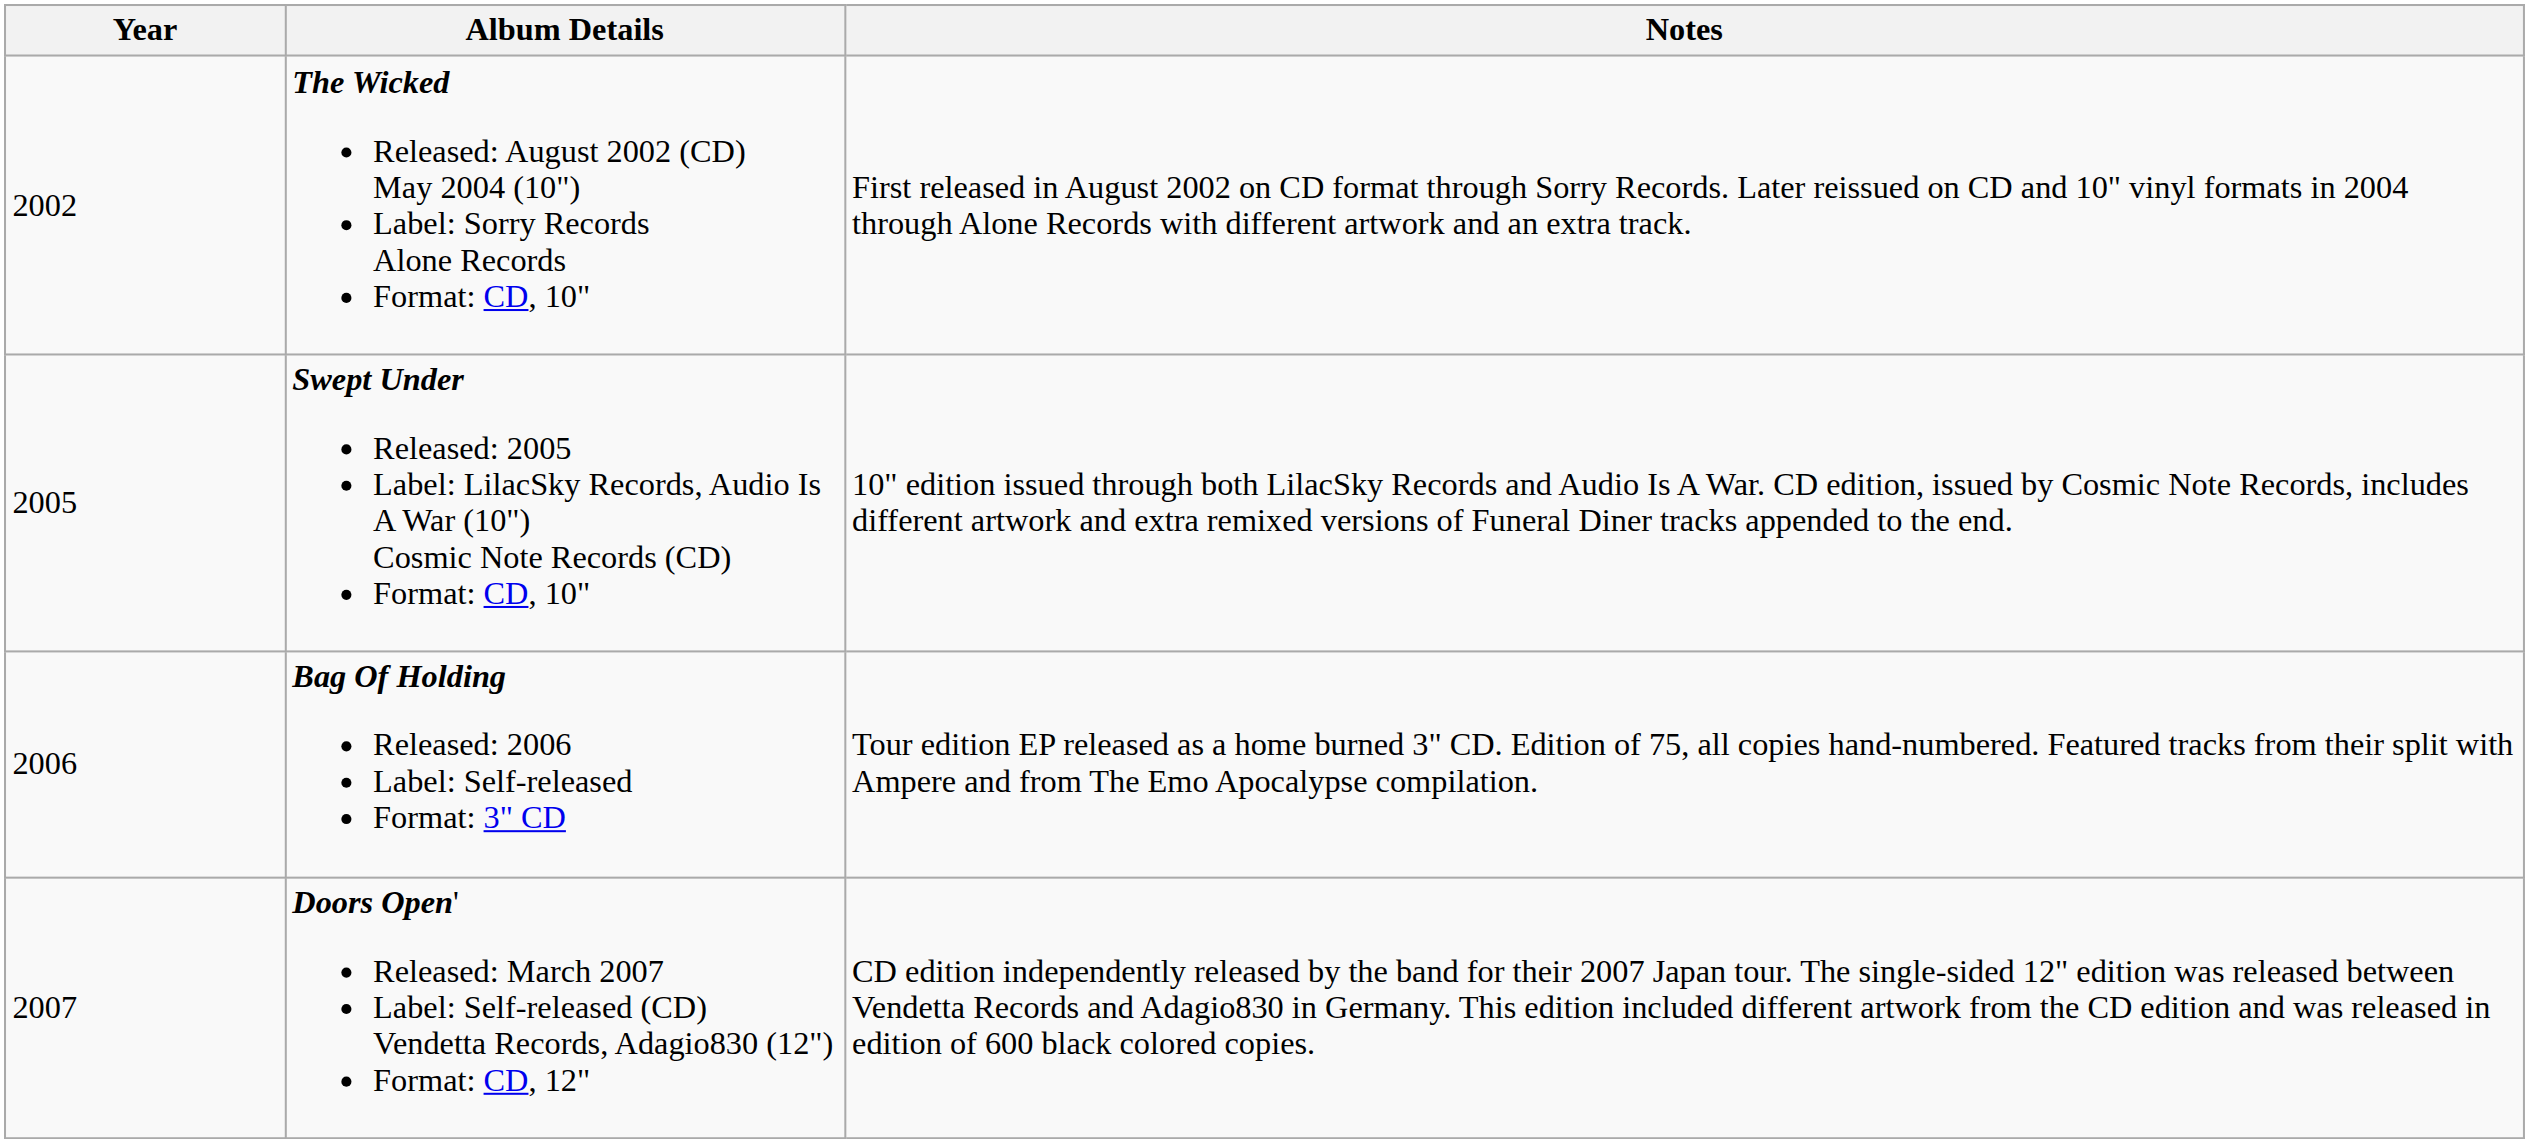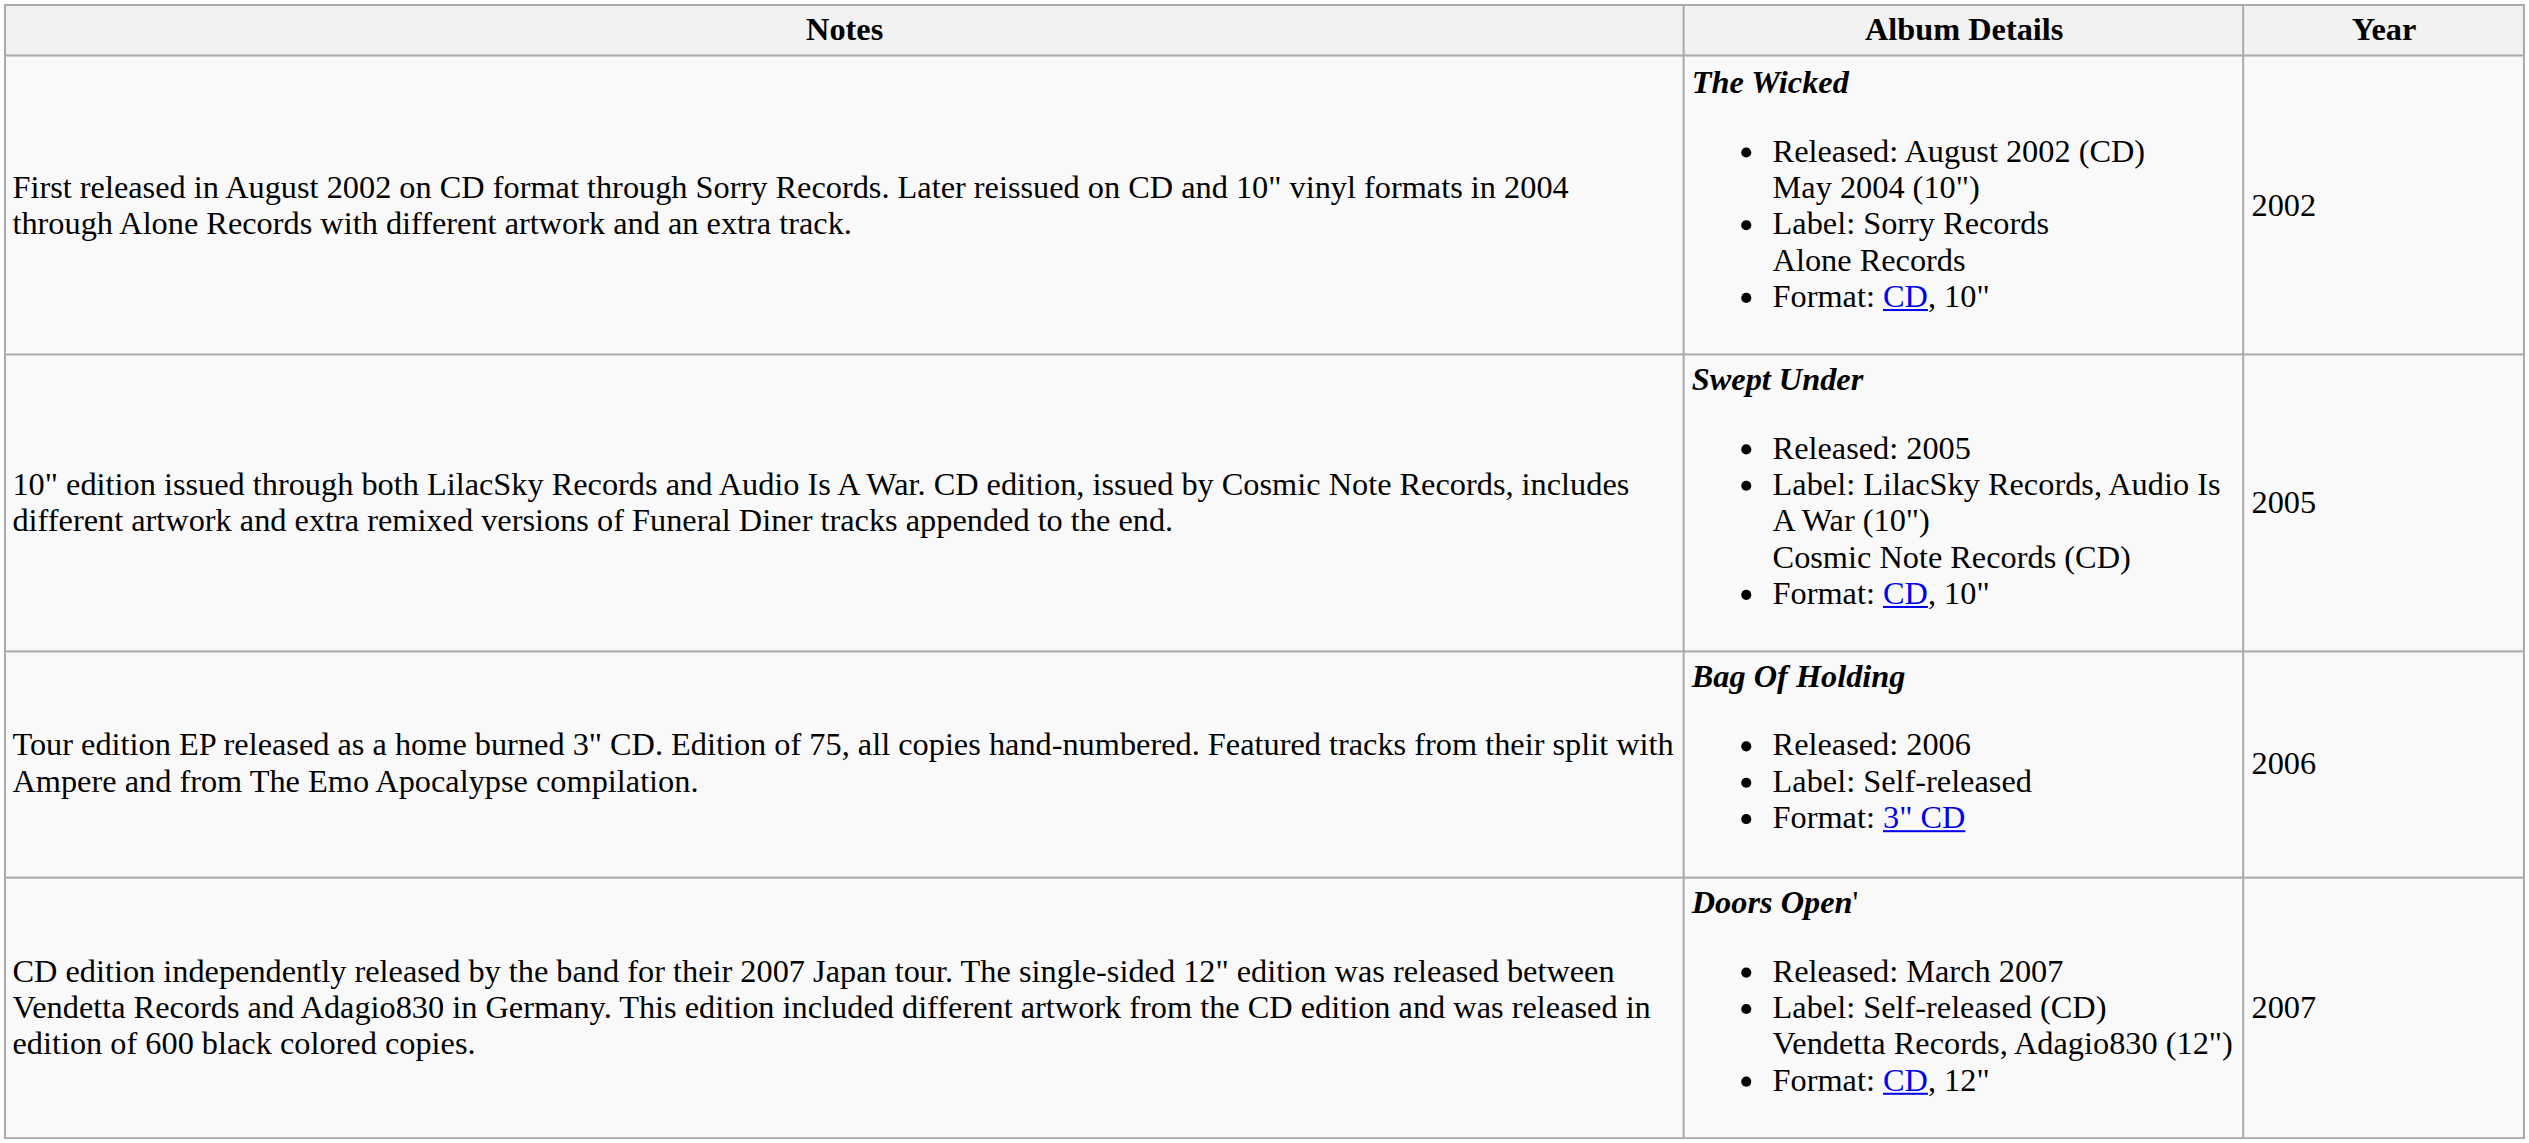columns swapped: (145, 30) <-> (1684, 30)
